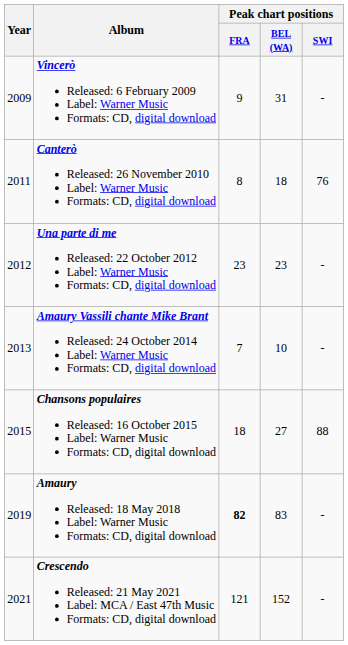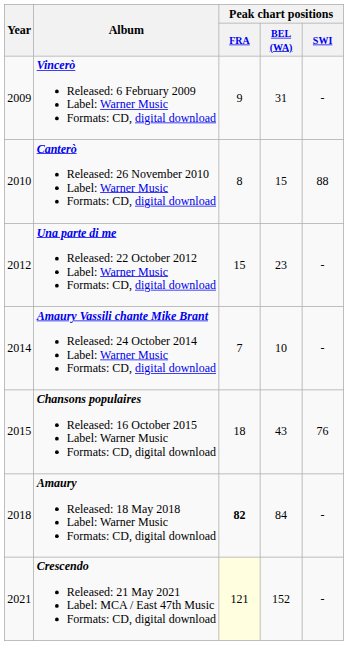(19, 181) 2011 -> (19, 181) 2010
(281, 181) 18 -> (281, 181) 15
(323, 181) 76 -> (323, 181) 88
(240, 264) 23 -> (240, 264) 15
(19, 348) 2013 -> (19, 348) 2014
(281, 431) 27 -> (281, 431) 43
(323, 431) 88 -> (323, 431) 76
(19, 515) 2019 -> (19, 515) 2018
(281, 515) 83 -> (281, 515) 84
(240, 599) no background -> (240, 599) lightyellow background
